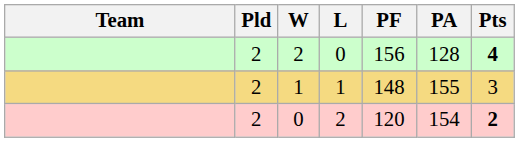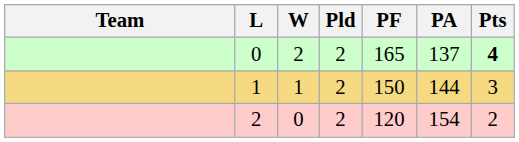columns swapped: (256, 20) <-> (340, 20)
(389, 53) 156 -> (389, 53) 165
(444, 53) 128 -> (444, 53) 137
(389, 86) 148 -> (389, 86) 150
(444, 86) 155 -> (444, 86) 144
(493, 119) bold -> (493, 119) normal
